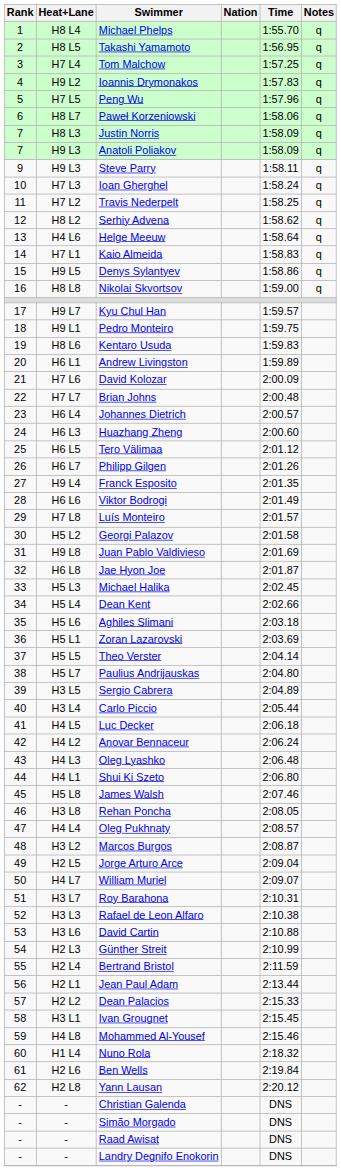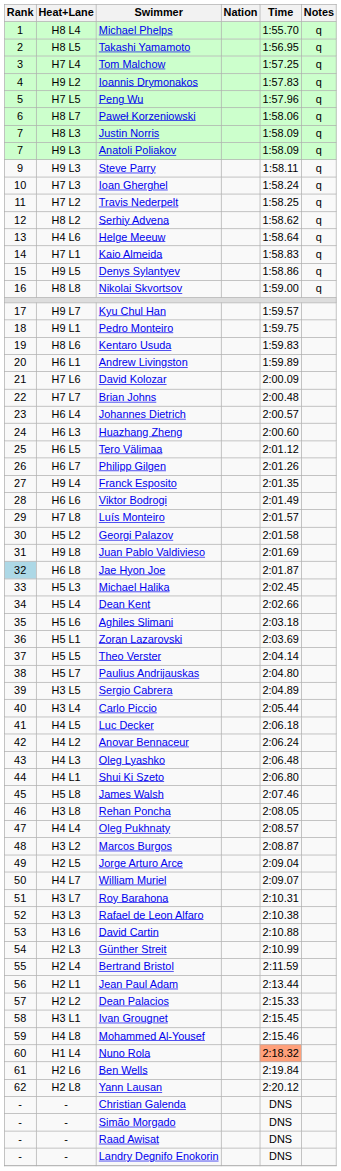(20, 570) no background -> (20, 570) lightblue background
(281, 1053) no background -> (281, 1053) lightsalmon background
